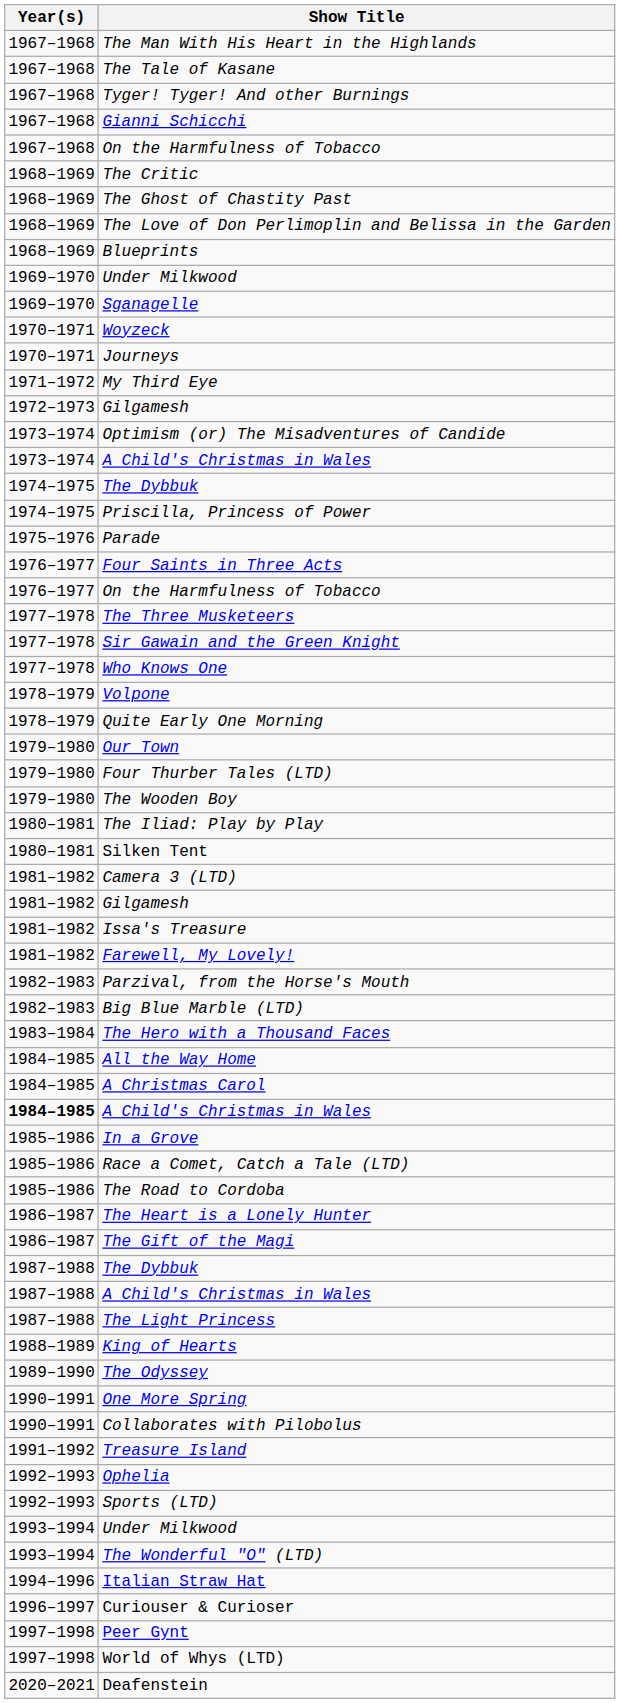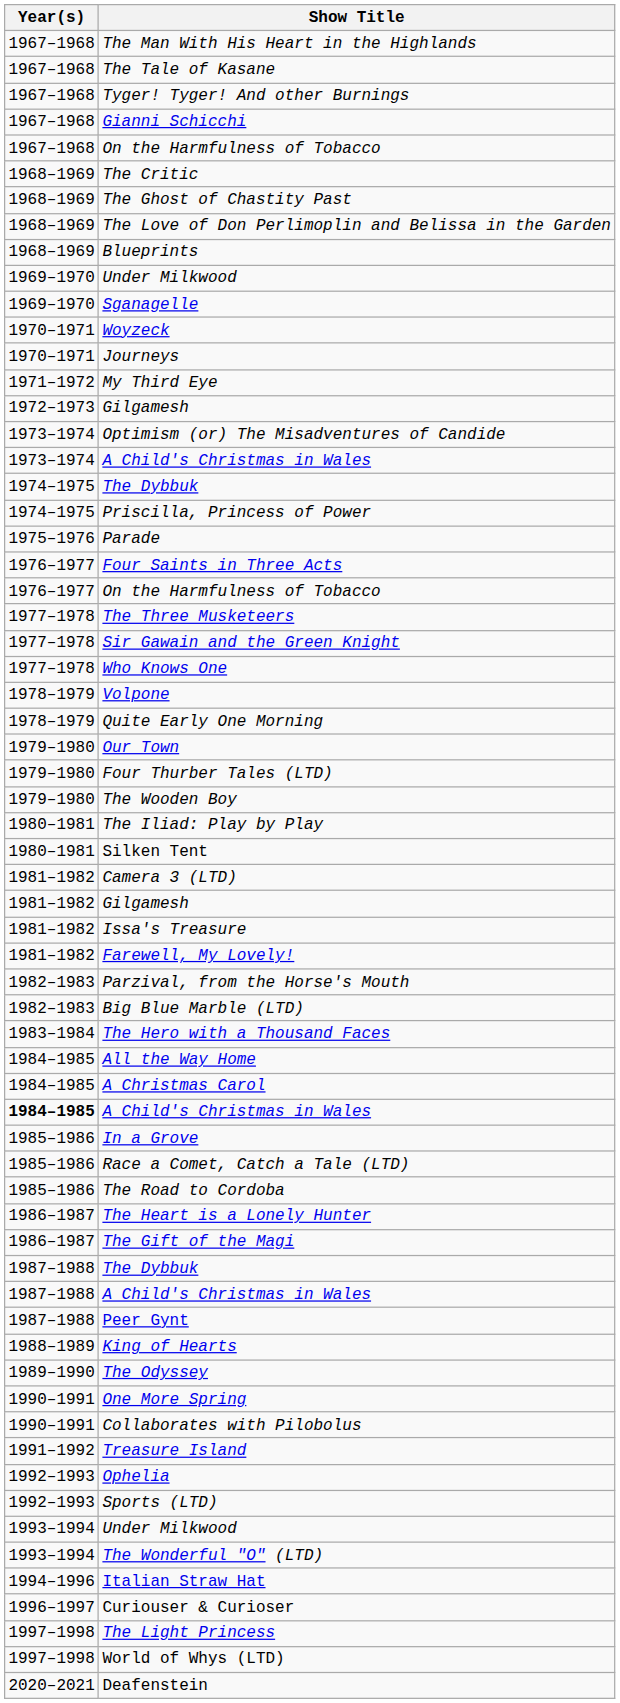(189, 1321) The Light Princess -> (146, 1321) Peer Gynt
(146, 1633) Peer Gynt -> (189, 1633) The Light Princess
